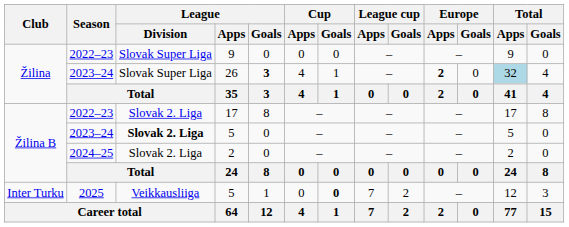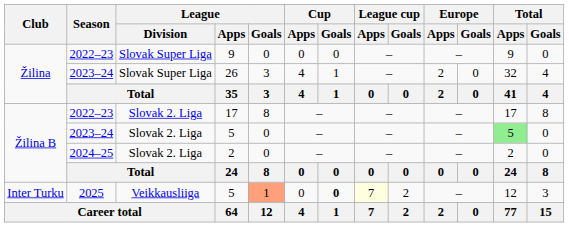(266, 73) bold -> (266, 73) normal
(441, 73) bold -> (441, 73) normal
(511, 73) lightblue background -> (511, 73) no background
(165, 133) bold -> (165, 133) normal
(511, 133) no background -> (511, 133) lightgreen background
(266, 192) no background -> (266, 192) lightsalmon background
(371, 192) no background -> (371, 192) lightyellow background
